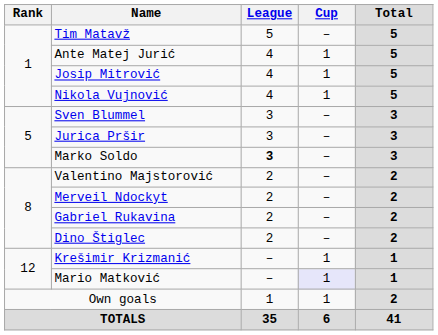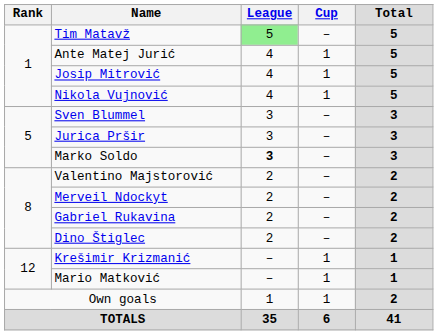(270, 35) no background -> (270, 35) lightgreen background
(327, 279) lavender background -> (327, 279) no background
